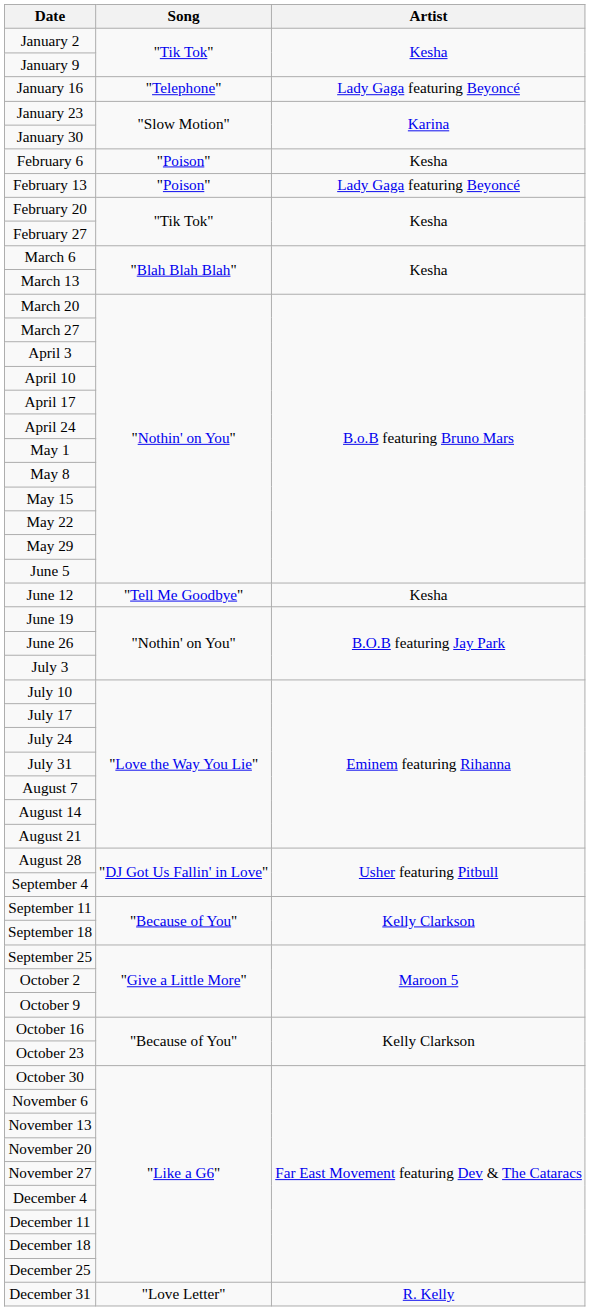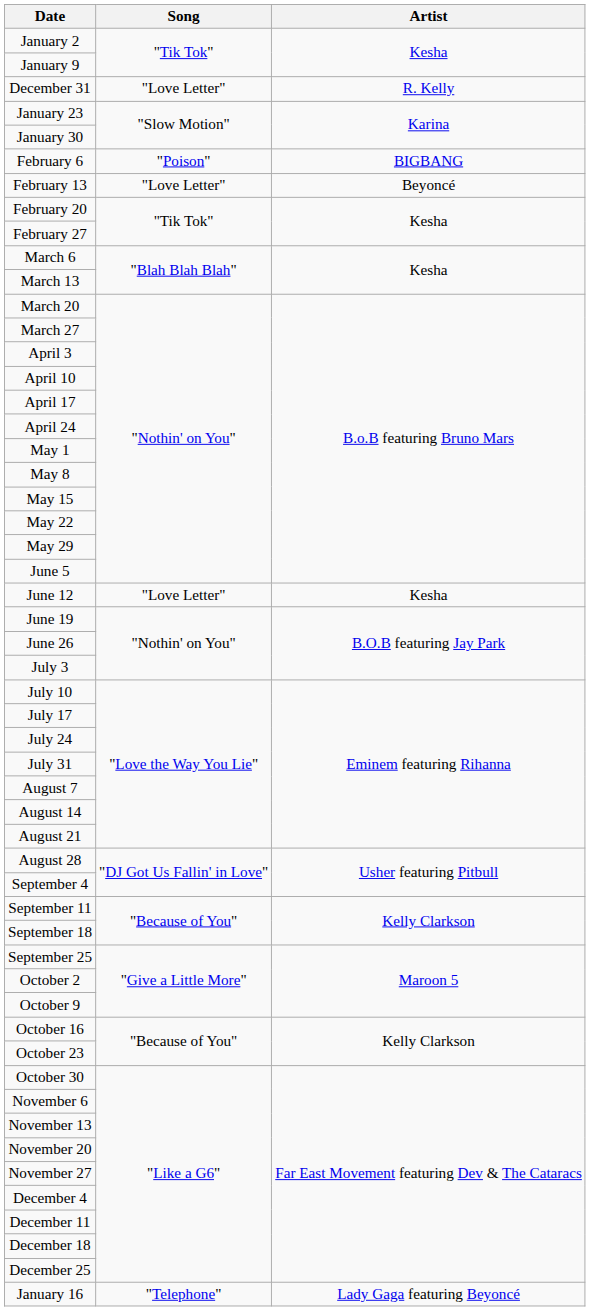rows swapped: (50, 88) <-> (50, 1294)
(429, 161) Kesha -> (429, 161) BIGBANG
(184, 185) "Poison" -> (184, 185) "Love Letter"
(429, 185) Lady Gaga featuring Beyoncé -> (429, 185) Beyoncé
(184, 595) "Tell Me Goodbye" -> (184, 595) "Love Letter"
